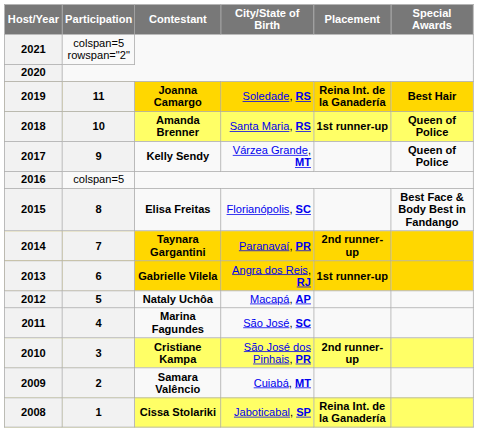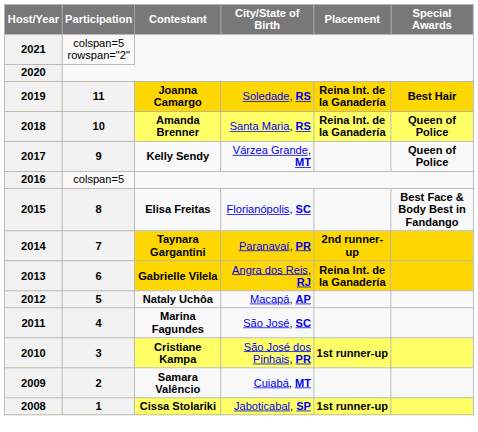(352, 127) 1st runner-up -> (352, 127) Reina Int. de la Ganadería
(352, 276) 1st runner-up -> (352, 276) Reina Int. de la Ganadería
(352, 353) 2nd runner-up -> (352, 353) 1st runner-up
(352, 413) Reina Int. de la Ganadería -> (352, 407) 1st runner-up
